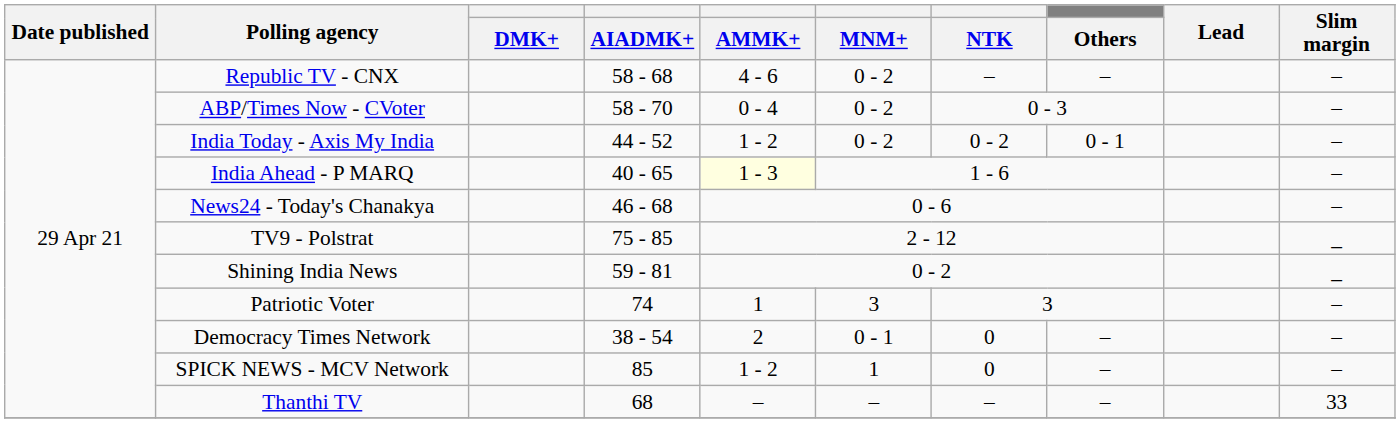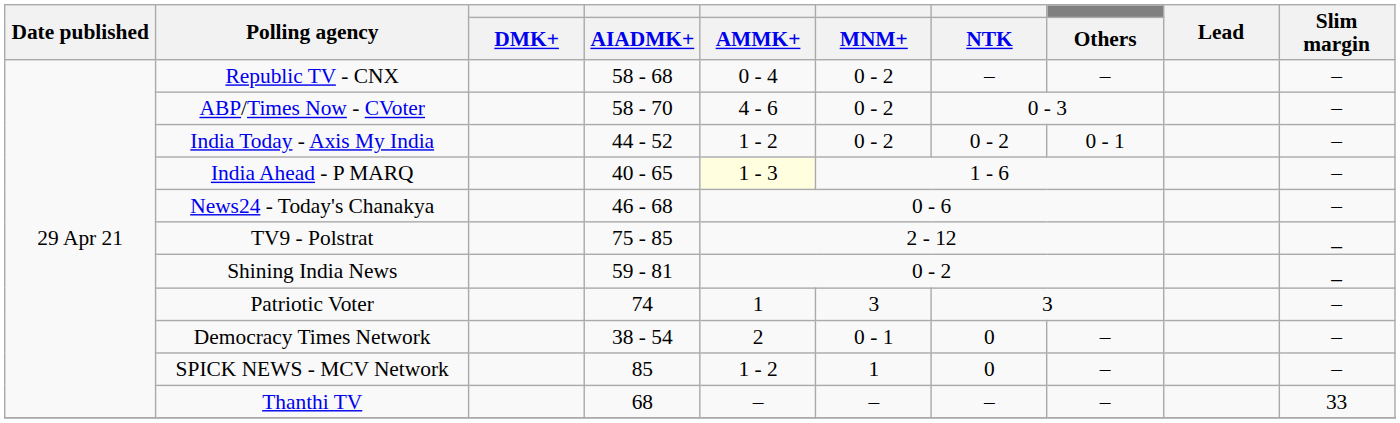(758, 76) 4 - 6 -> (758, 76) 0 - 4
(758, 108) 0 - 4 -> (758, 108) 4 - 6
